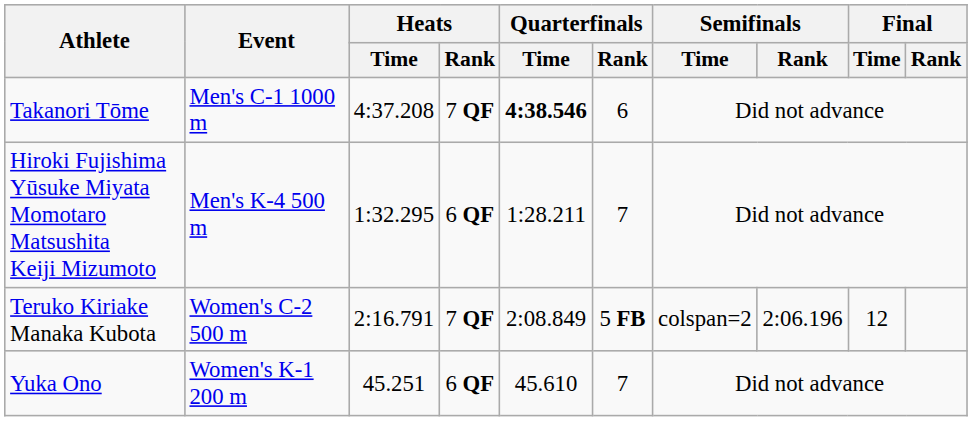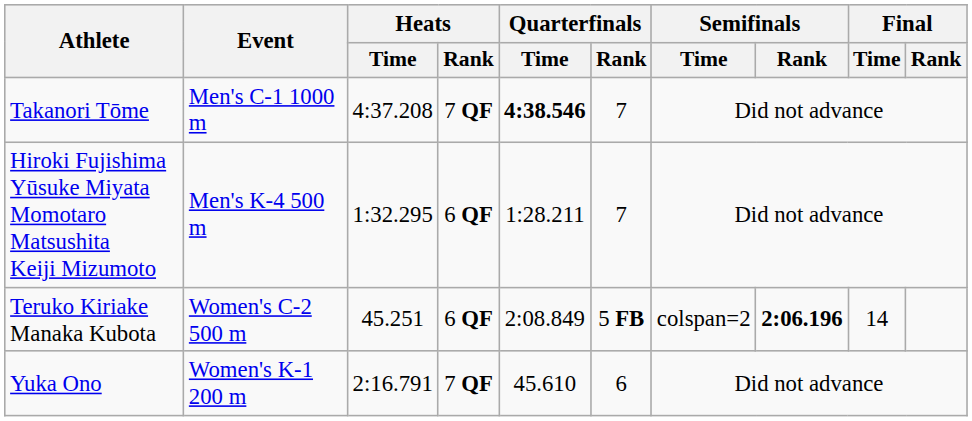(622, 110) 6 -> (621, 110) 7
(394, 319) 2:16.791 -> (393, 319) 45.251
(470, 319) 7 QF -> (468, 319) 6 QF
(803, 319) normal -> (802, 319) bold
(877, 319) 12 -> (877, 319) 14
(394, 383) 45.251 -> (393, 383) 2:16.791
(470, 383) 6 QF -> (468, 383) 7 QF
(622, 383) 7 -> (621, 383) 6
